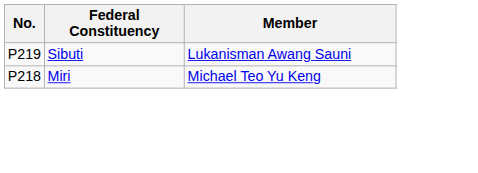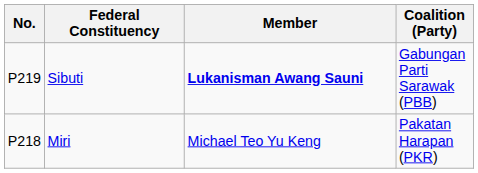+ column: (434, 23)
(269, 54) normal -> (275, 78) bold
